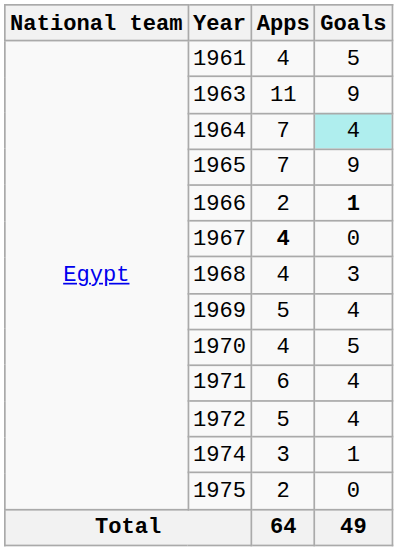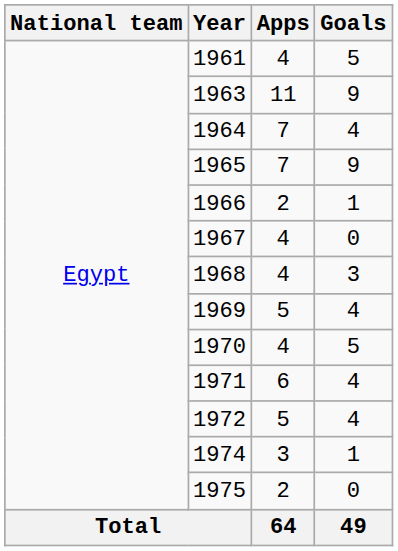(353, 131) paleturquoise background -> (353, 131) no background
(353, 203) bold -> (353, 203) normal
(283, 239) bold -> (283, 239) normal
